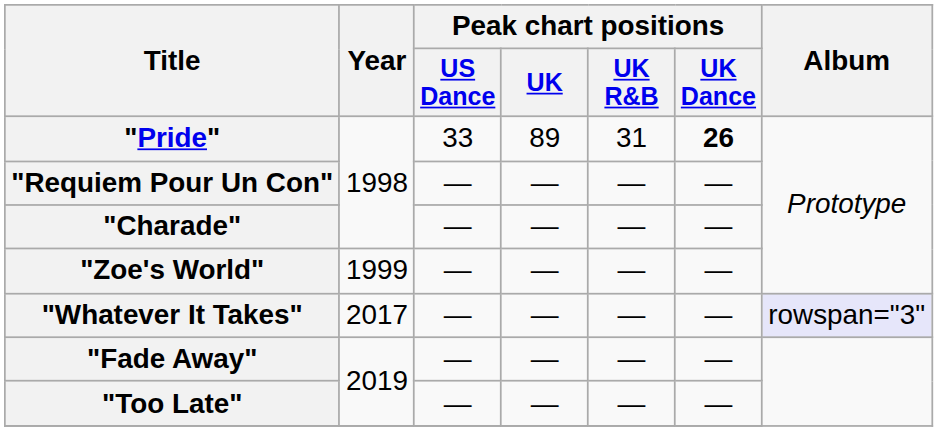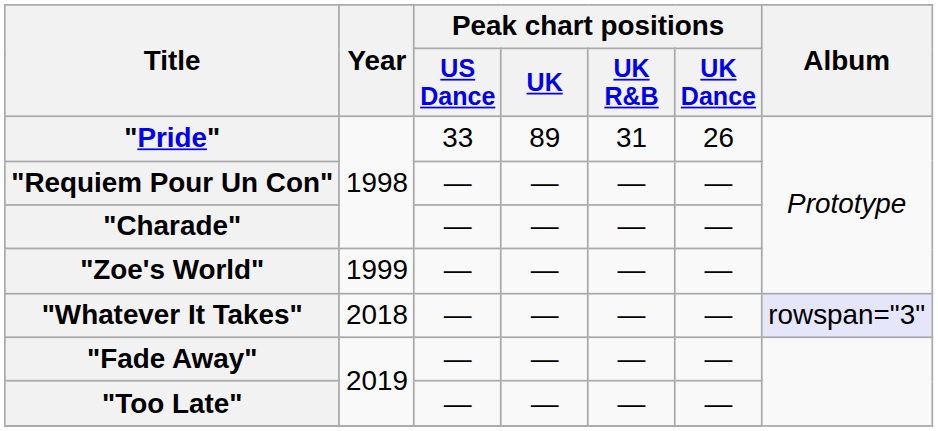(718, 138) bold -> (718, 138) normal
(377, 314) 2017 -> (377, 314) 2018
